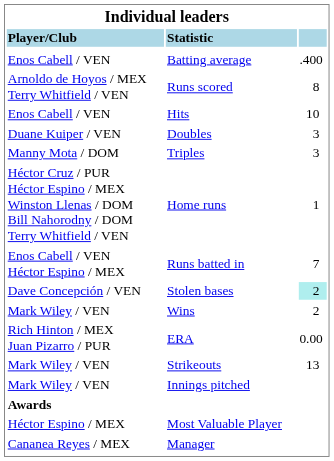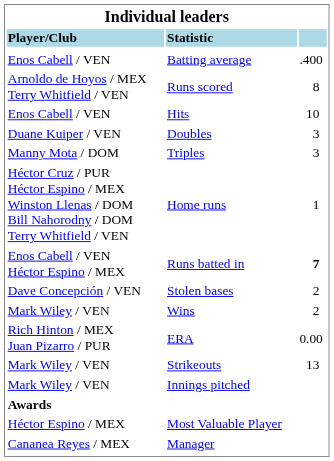(309, 263) normal -> (309, 263) bold
(309, 290) paleturquoise background -> (309, 290) no background
